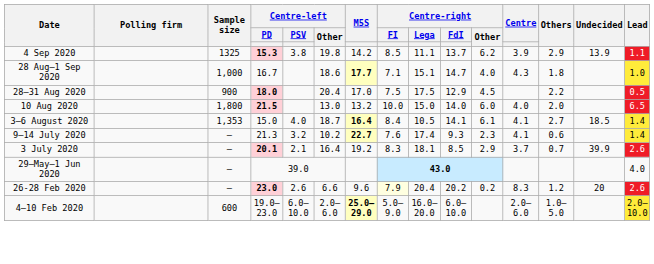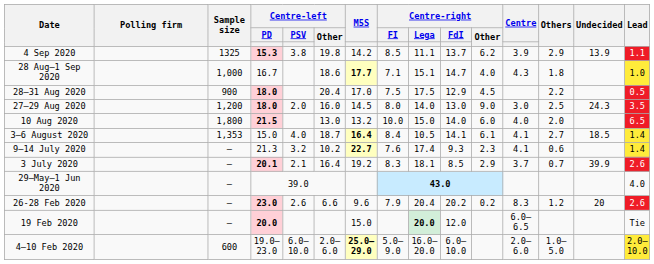+ row: (49, 107)
(393, 189) lightyellow background -> (393, 203) no background
+ row: (49, 223)
